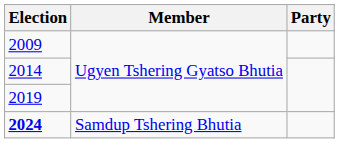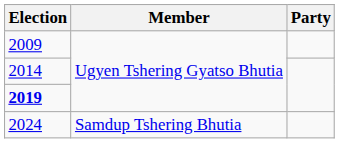(25, 97) normal -> (25, 97) bold
(25, 124) bold -> (25, 124) normal
